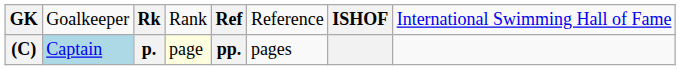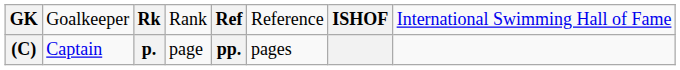(74, 49) lightblue background -> (74, 49) no background
(186, 49) lightyellow background -> (186, 49) no background
